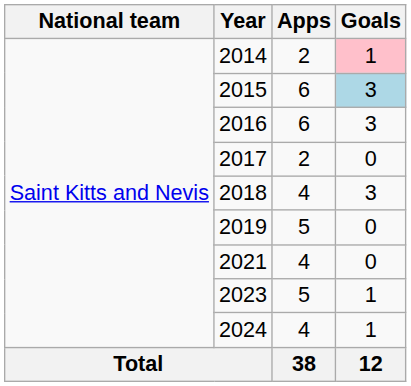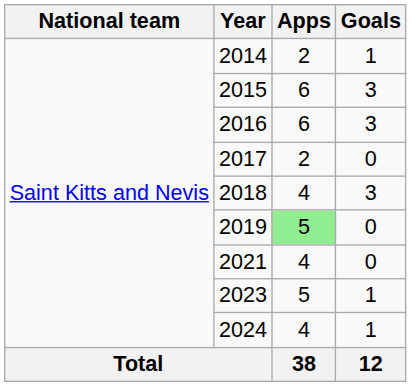(371, 55) pink background -> (371, 55) no background
(371, 90) lightblue background -> (371, 90) no background
(304, 227) no background -> (304, 227) lightgreen background
